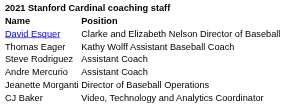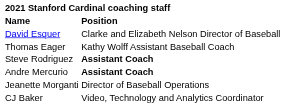(114, 59) normal -> (117, 59) bold
(114, 72) normal -> (117, 72) bold
